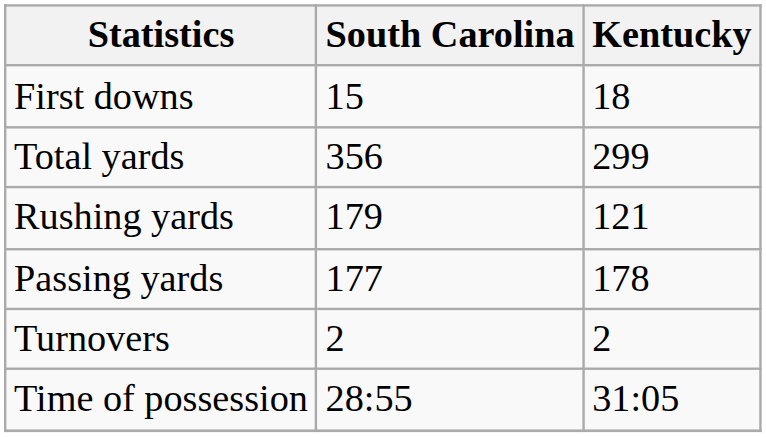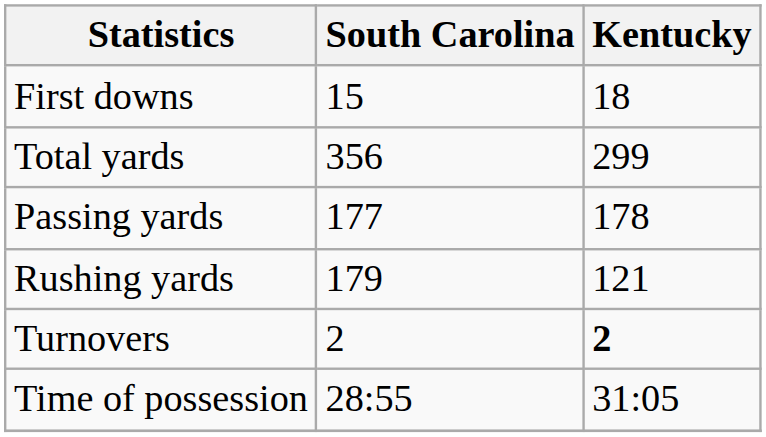rows swapped: (124, 217) <-> (119, 277)
(602, 338) normal -> (602, 338) bold
